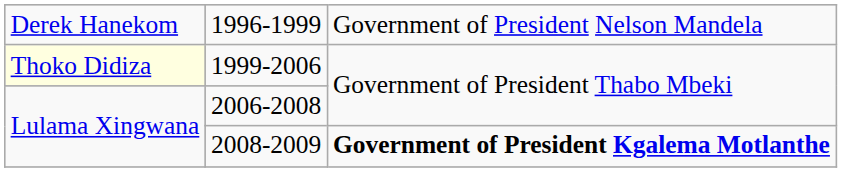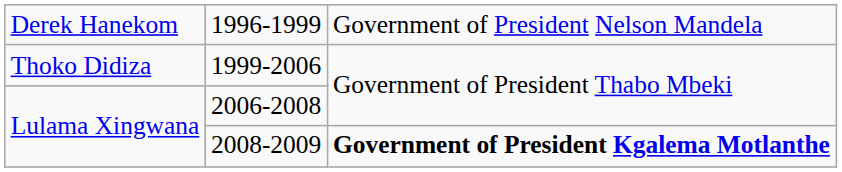(81, 65) lightyellow background -> (81, 65) no background
